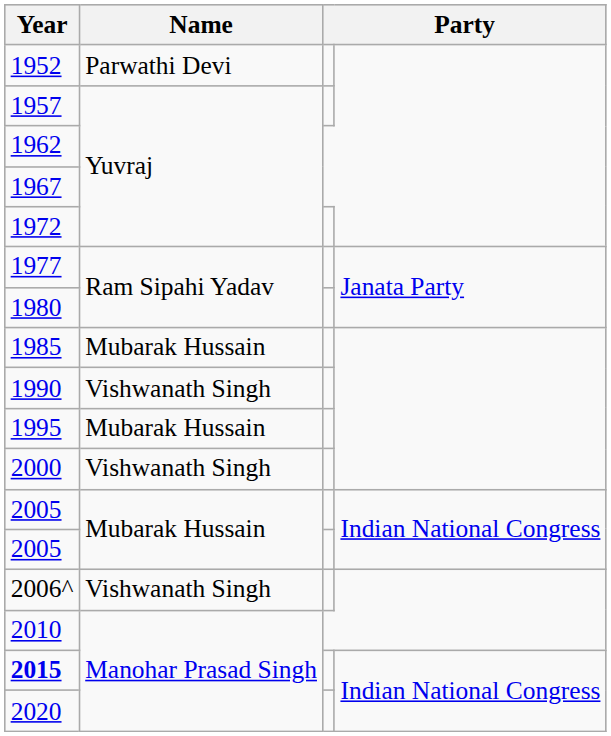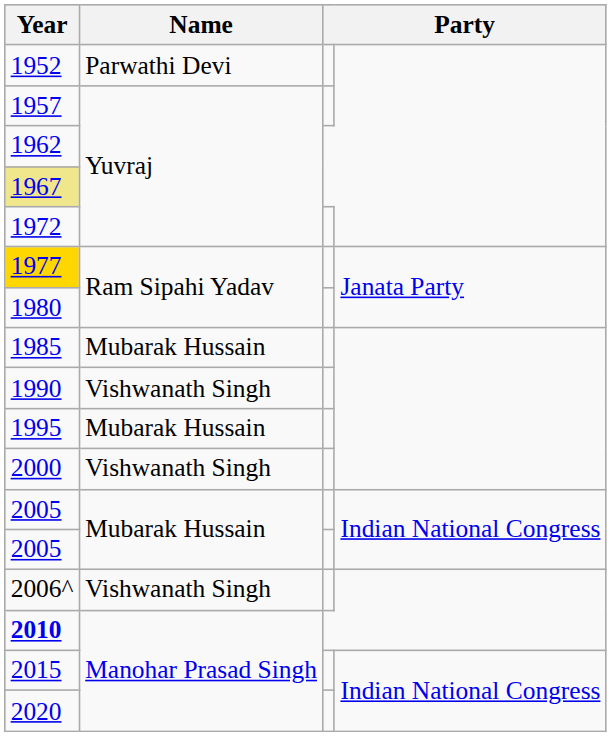(36, 186) no background -> (36, 186) khaki background
(36, 266) no background -> (36, 266) gold background
(36, 629) normal -> (36, 629) bold
(36, 670) bold -> (36, 670) normal
